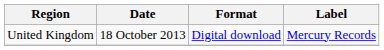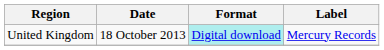(236, 34) no background -> (236, 34) paleturquoise background
